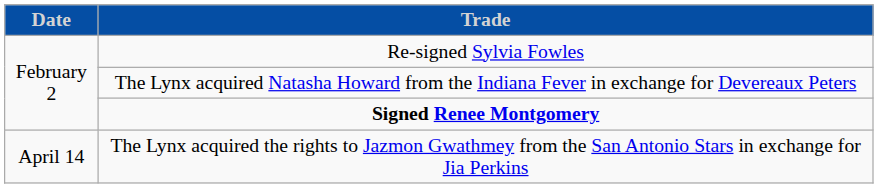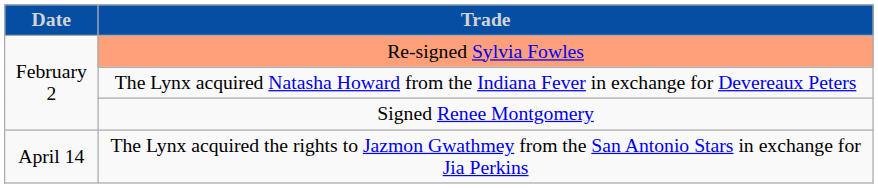(486, 51) no background -> (486, 51) lightsalmon background
(486, 113) bold -> (486, 113) normal
